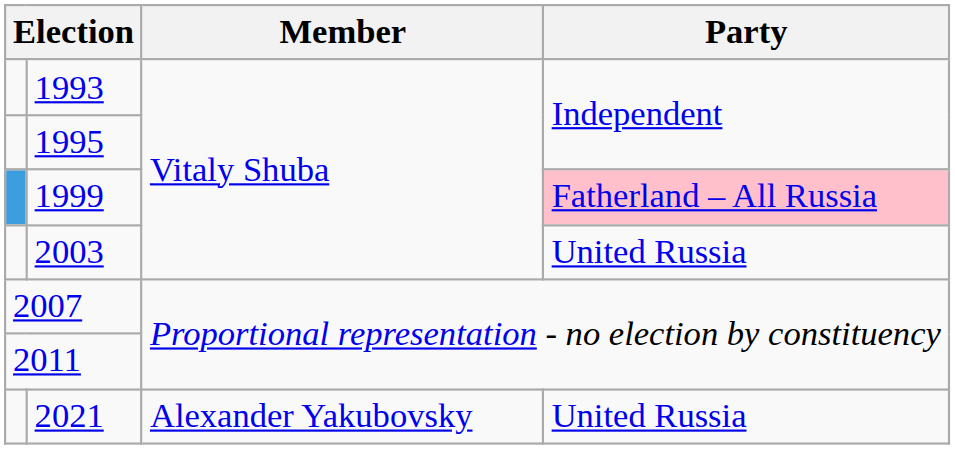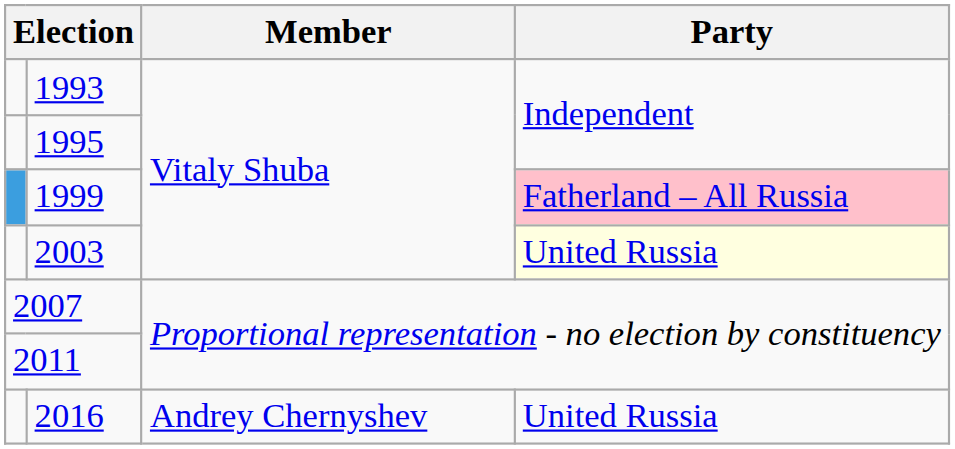(649, 251) no background -> (620, 251) lightyellow background
+ row: (69, 415)
- row: (69, 415)
